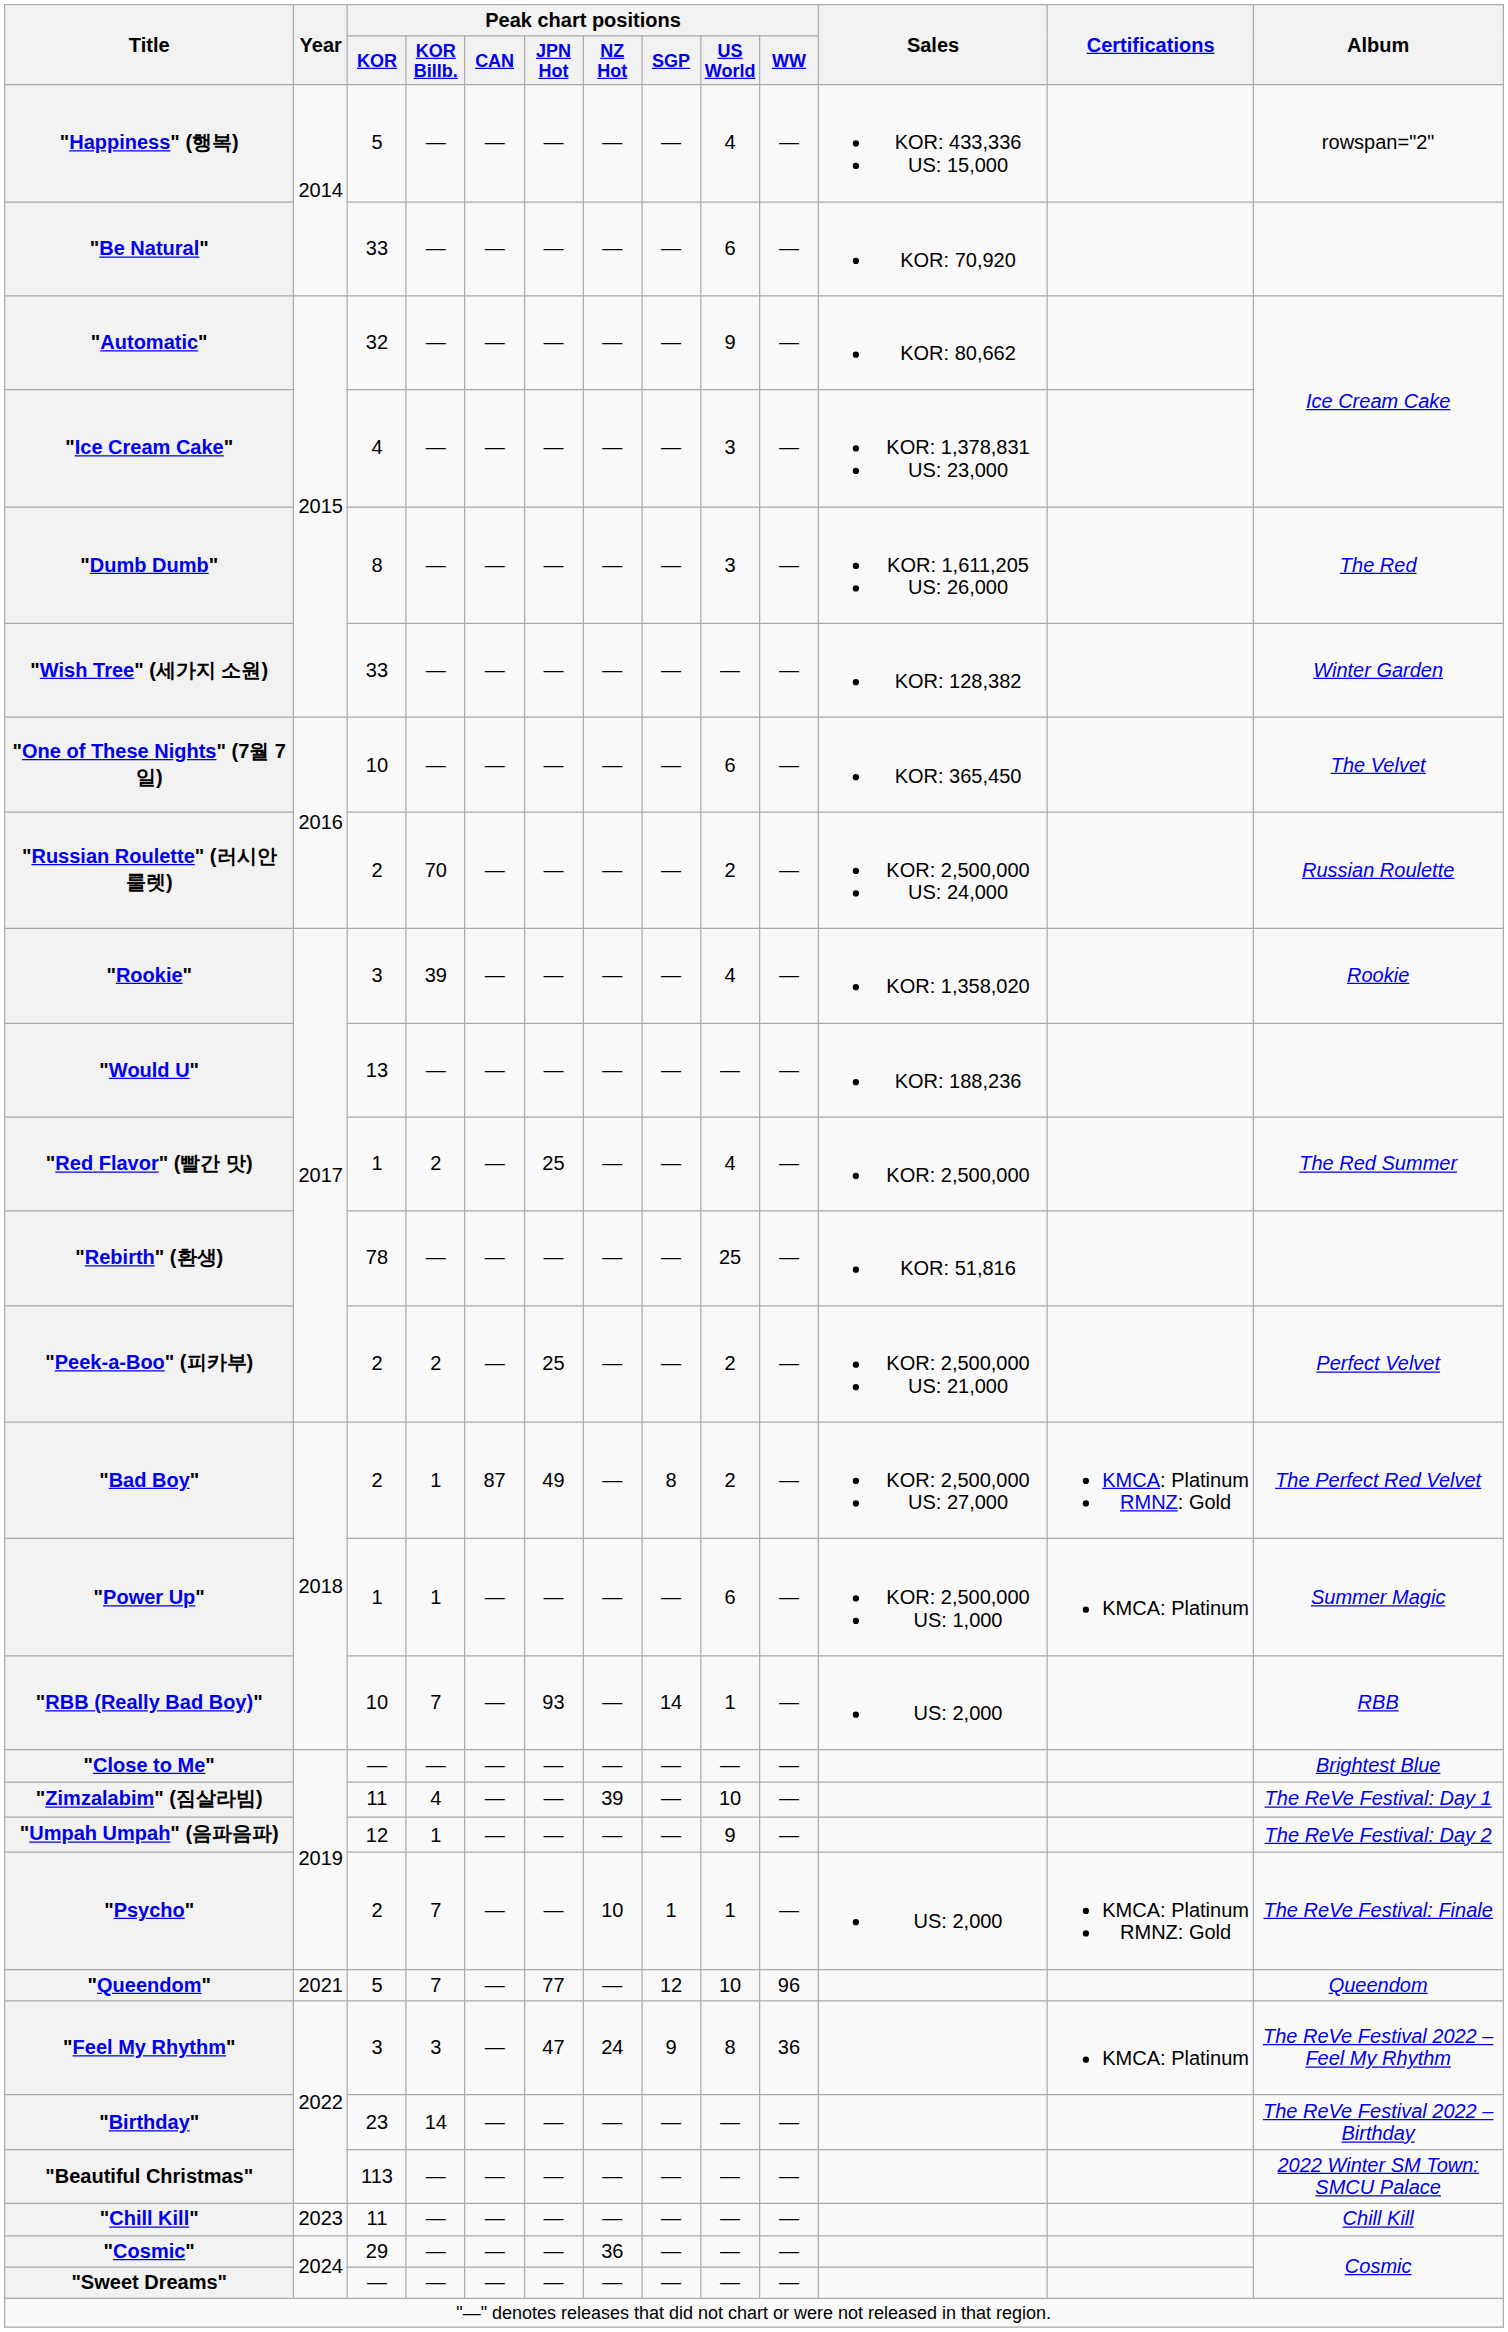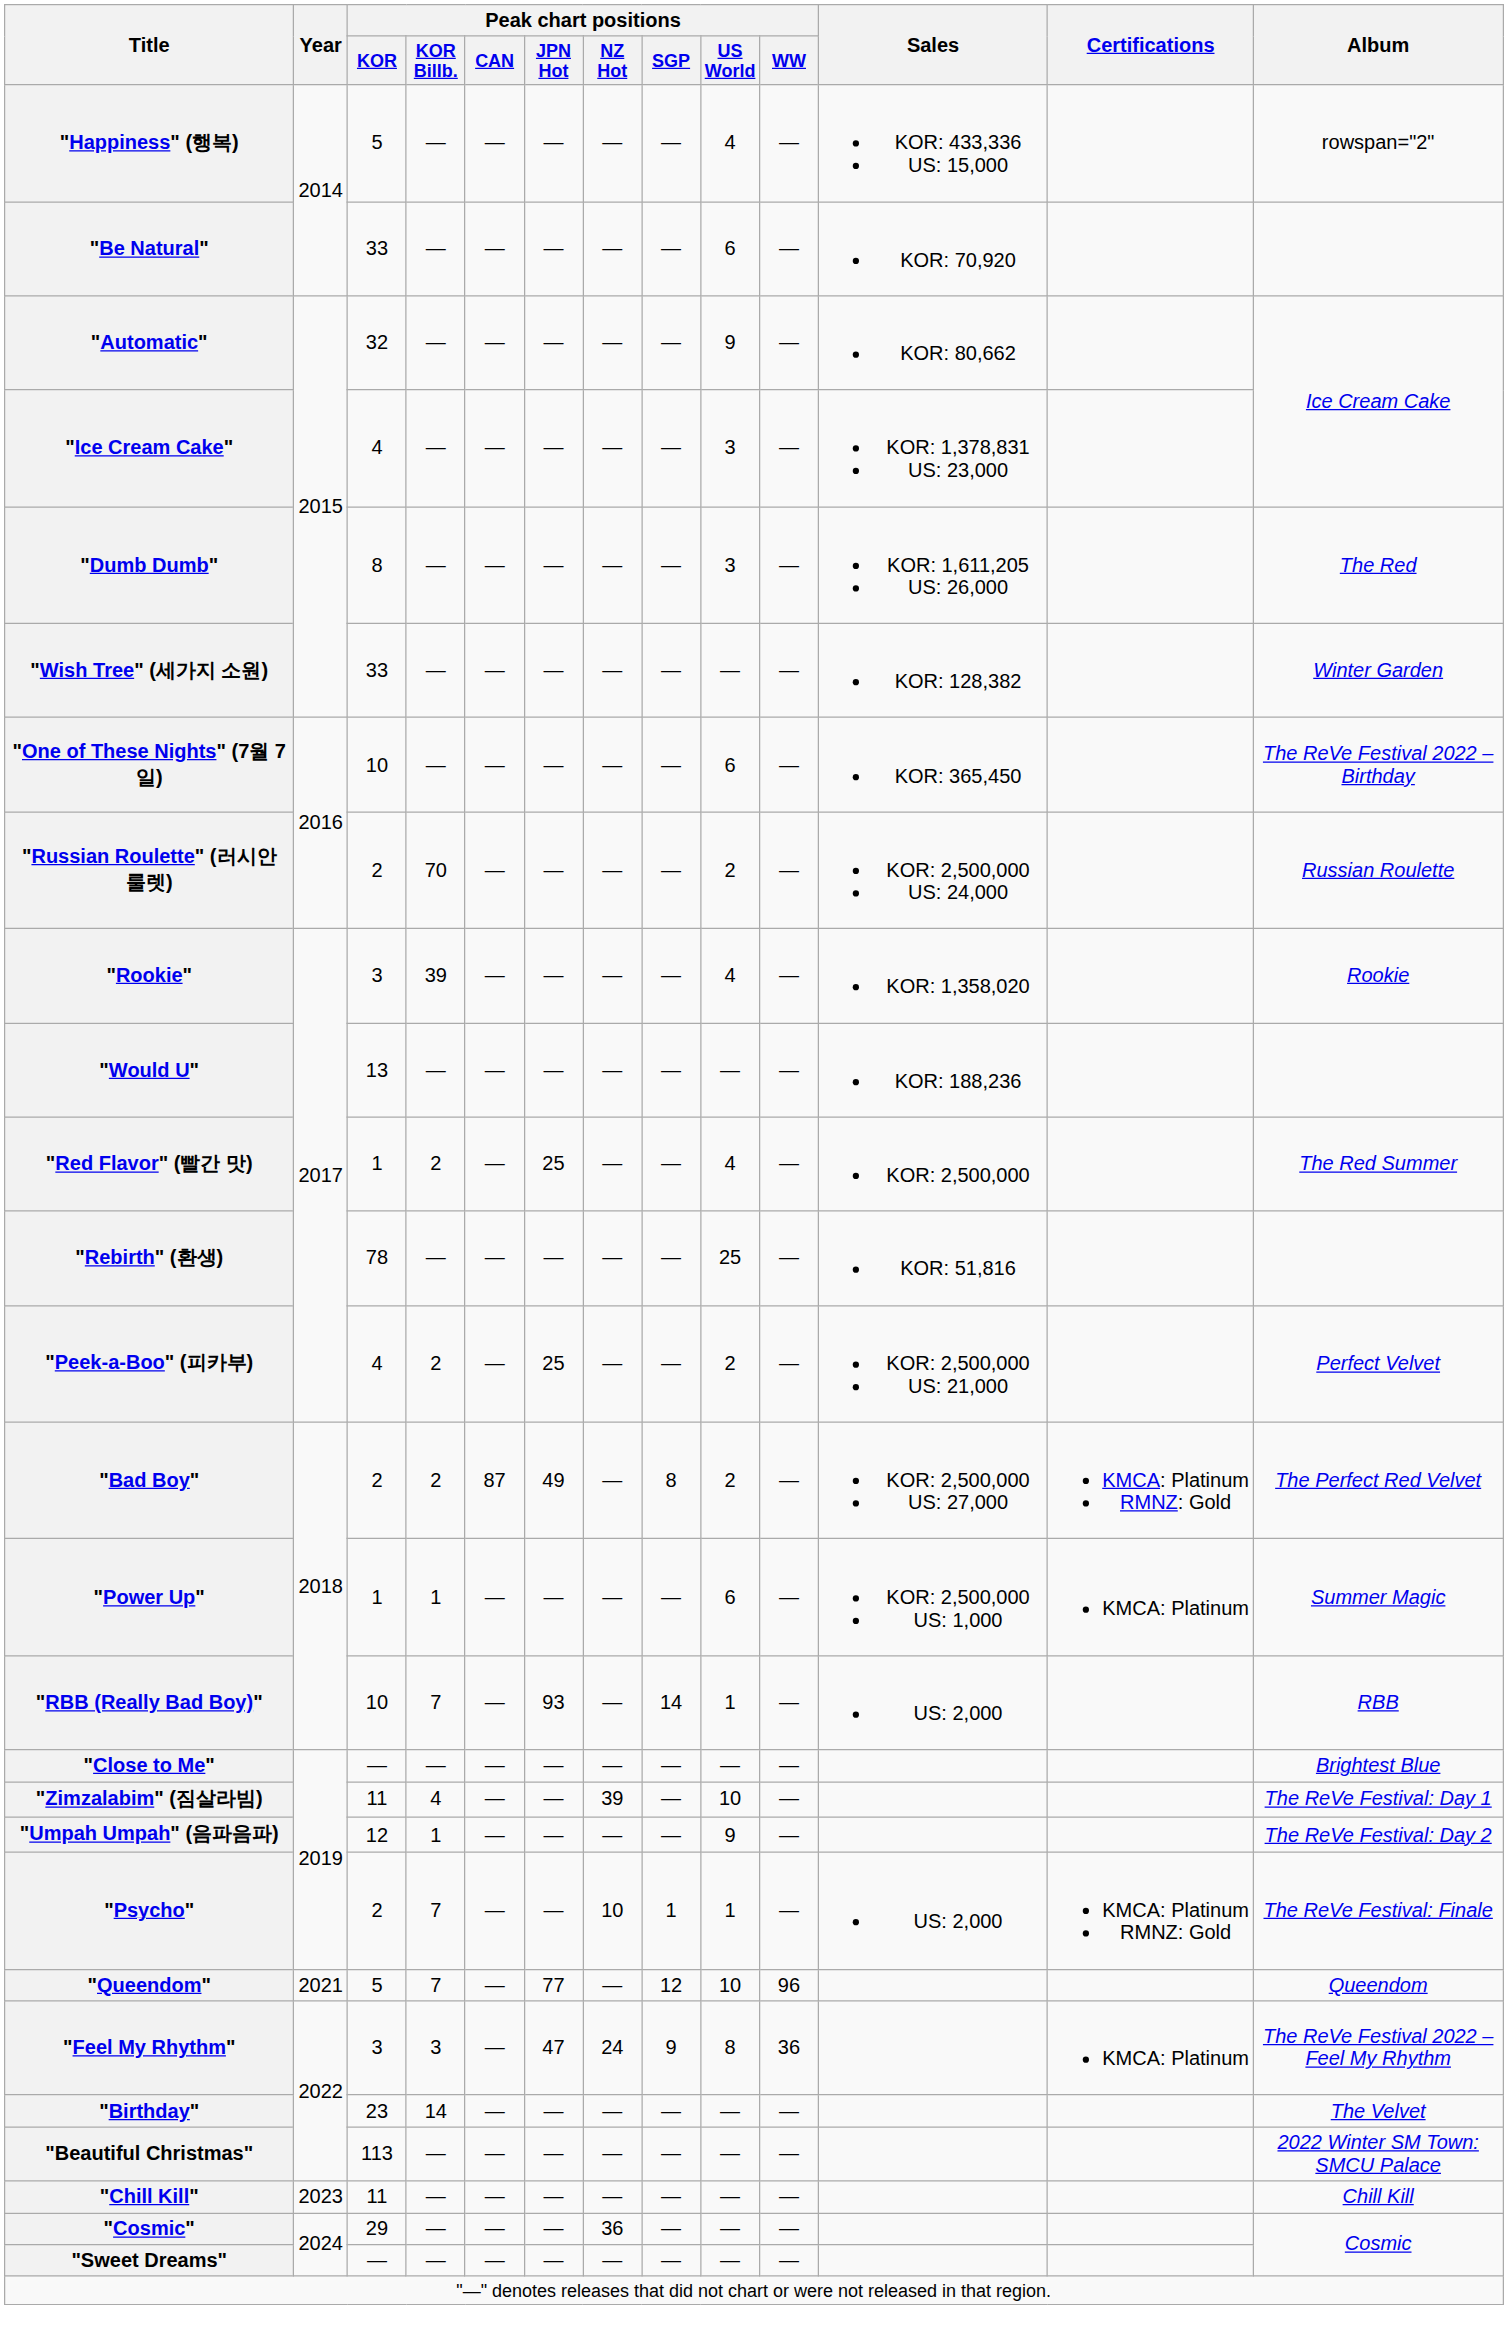(1378, 764) The Velvet -> (1378, 764) The ReVe Festival 2022 – Birthday
(377, 1363) 2 -> (377, 1363) 4
(436, 1480) 1 -> (436, 1480) 2
(1378, 2122) The ReVe Festival 2022 – Birthday -> (1378, 2110) The Velvet
